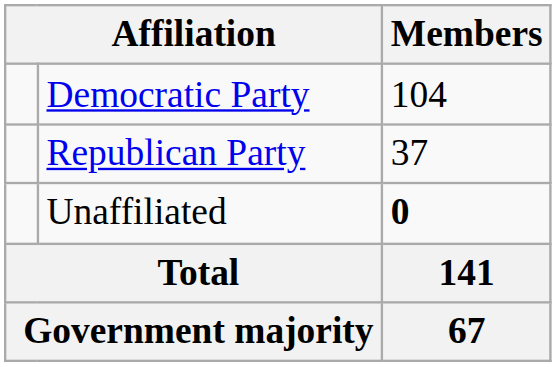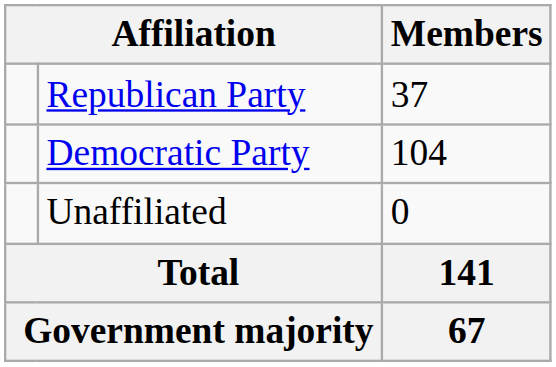rows swapped: (178, 93) <-> (176, 152)
(400, 212) bold -> (400, 212) normal
